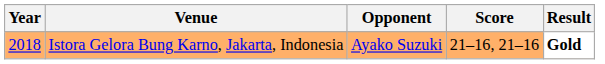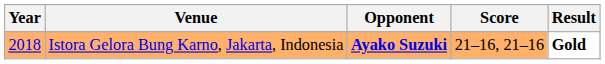(397, 45) normal -> (399, 45) bold
